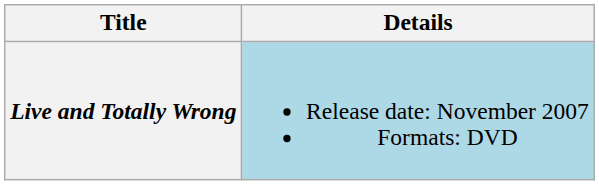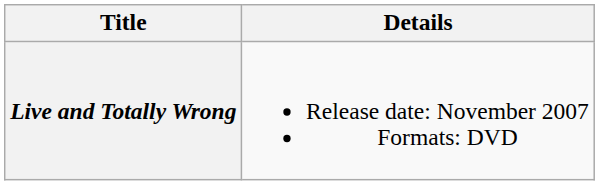(418, 124) lightblue background -> (418, 124) no background
